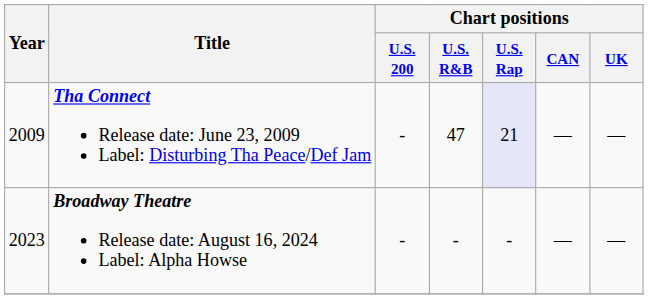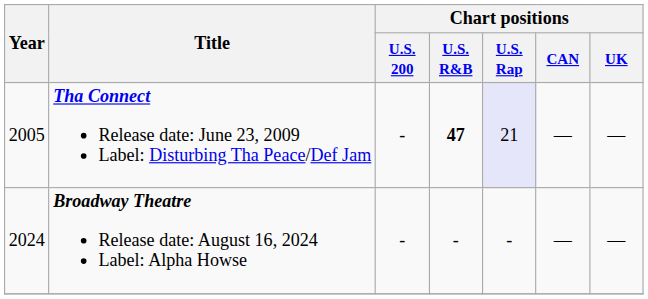(27, 134) 2009 -> (27, 134) 2005
(456, 134) normal -> (456, 134) bold
(27, 240) 2023 -> (27, 240) 2024
